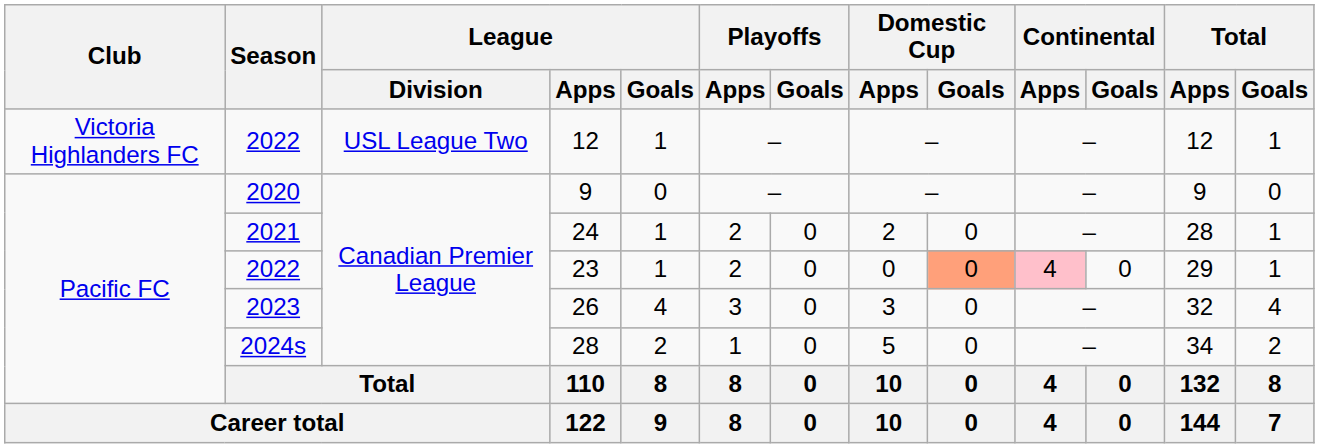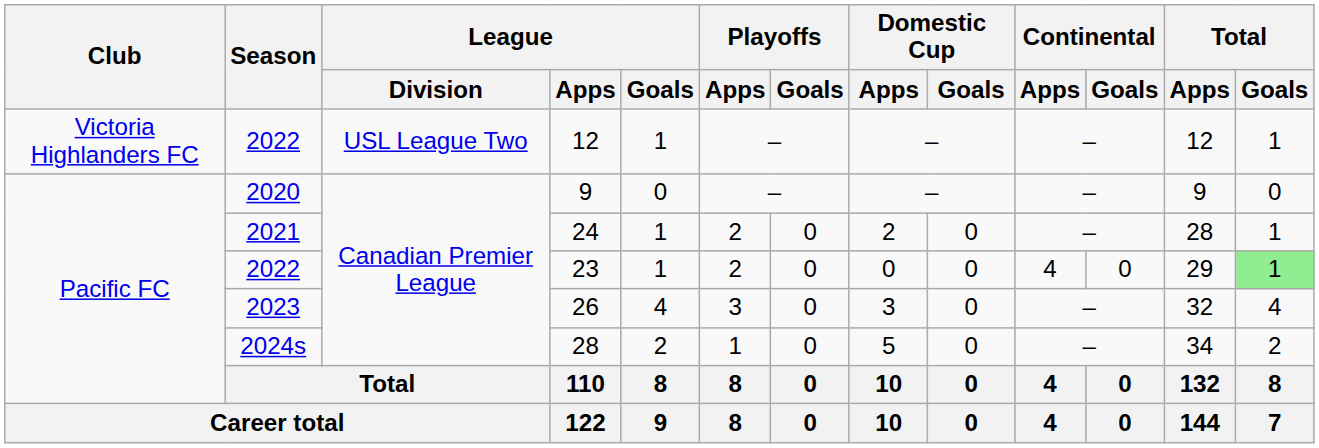(971, 269) lightsalmon background -> (971, 269) no background
(1050, 269) pink background -> (1050, 269) no background
(1275, 269) no background -> (1275, 269) lightgreen background
